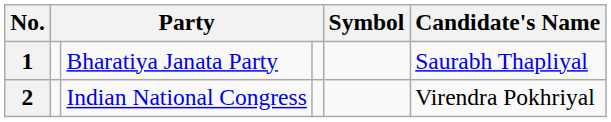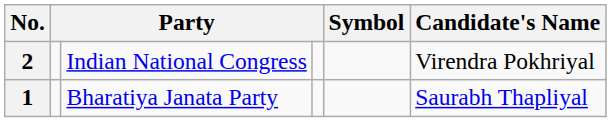rows swapped: (27, 60) <-> (27, 97)
